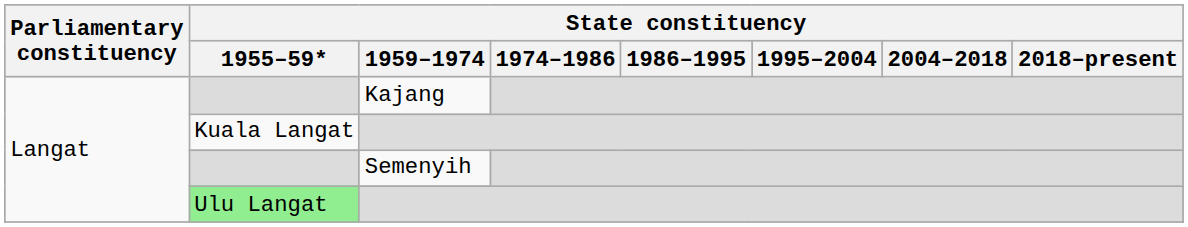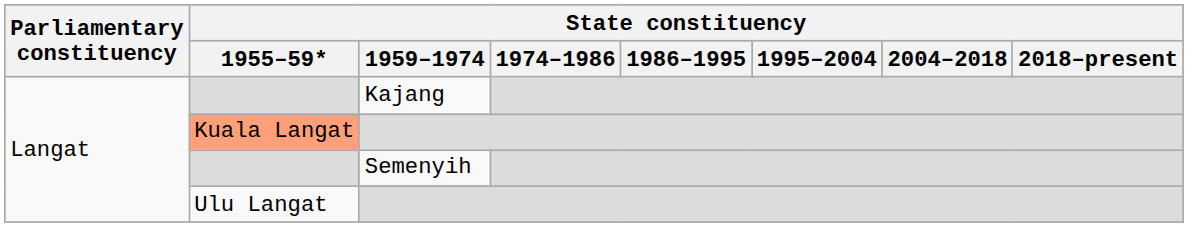(274, 132) no background -> (274, 132) lightsalmon background
(261, 204) lightgreen background -> (261, 204) no background
